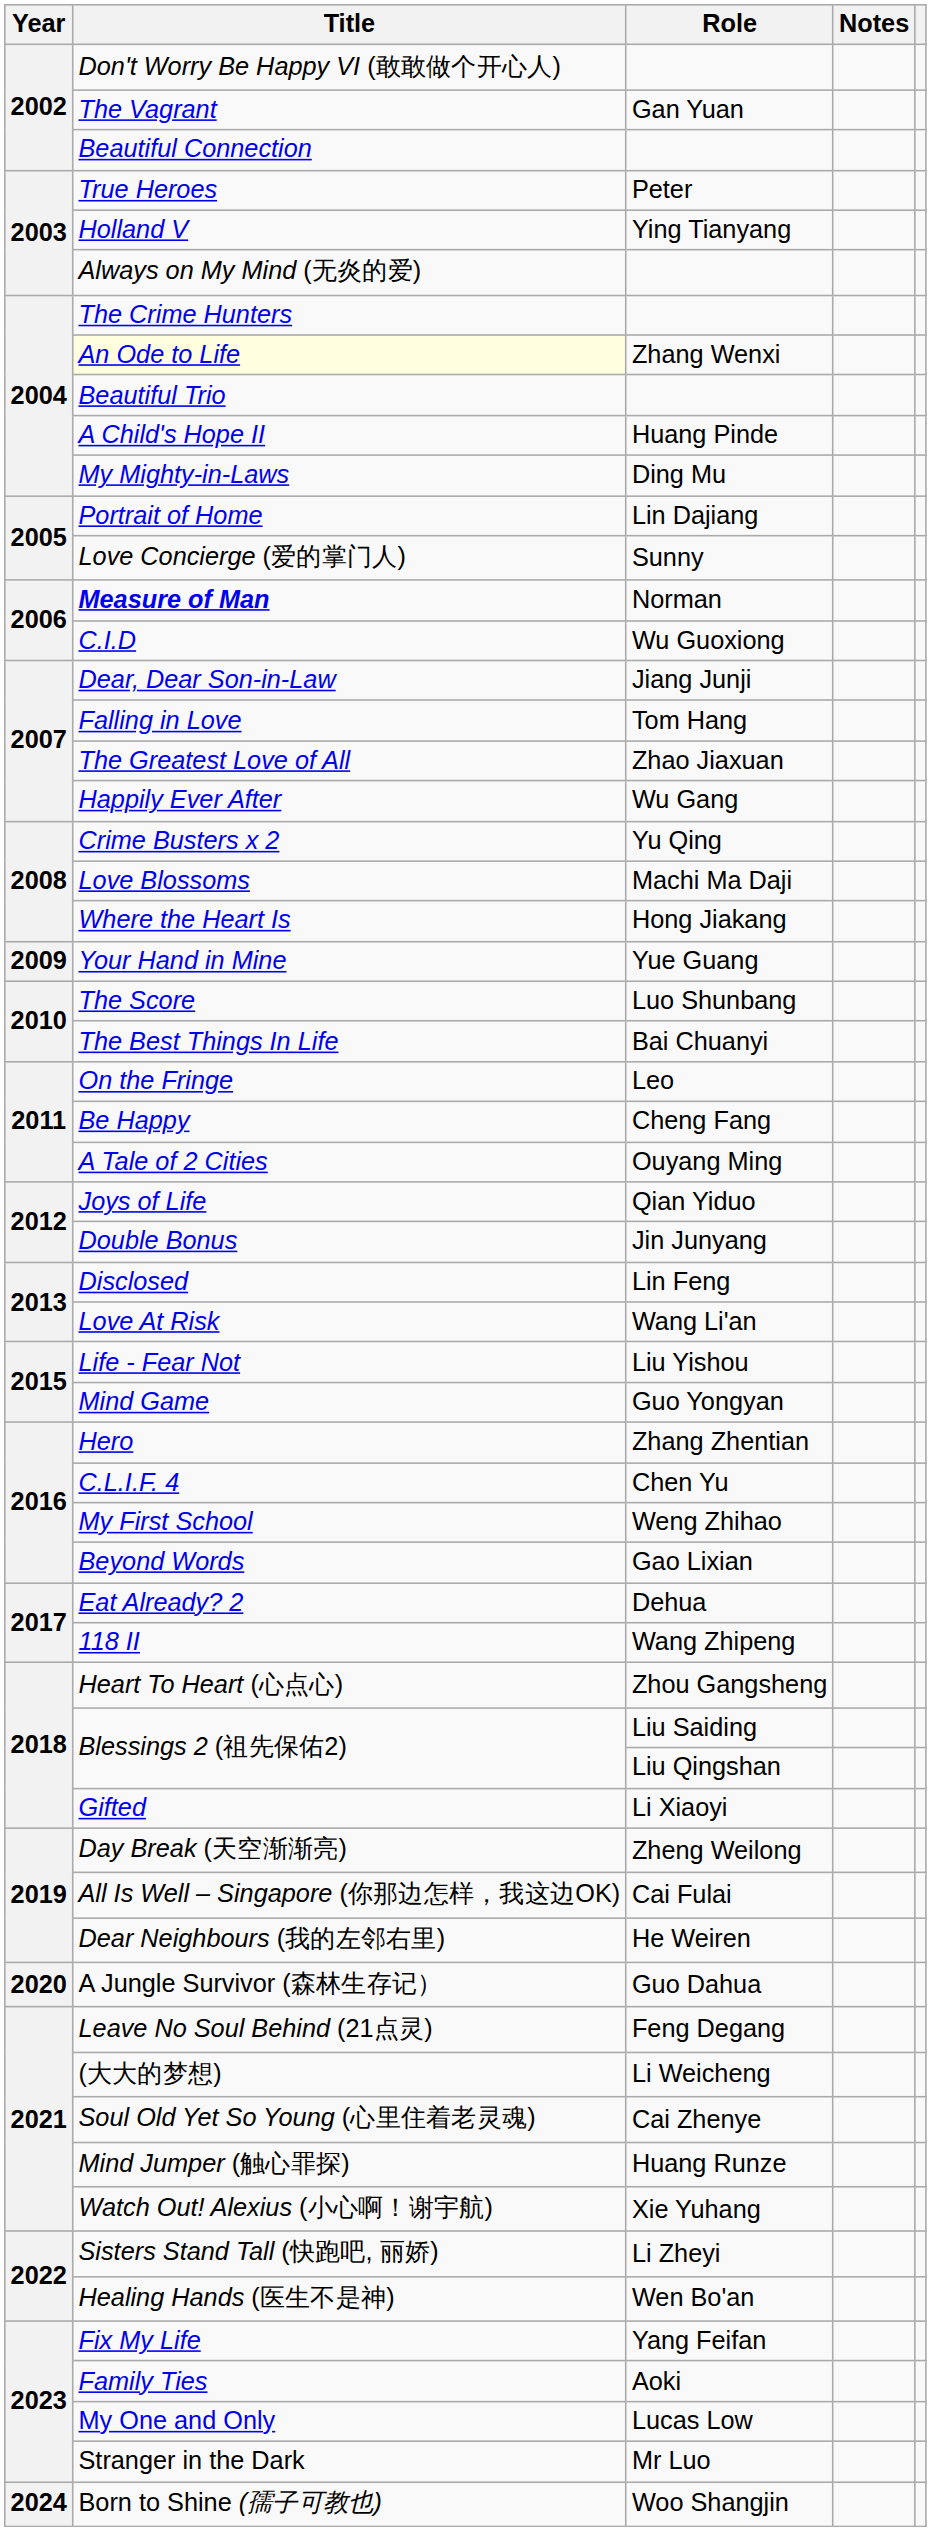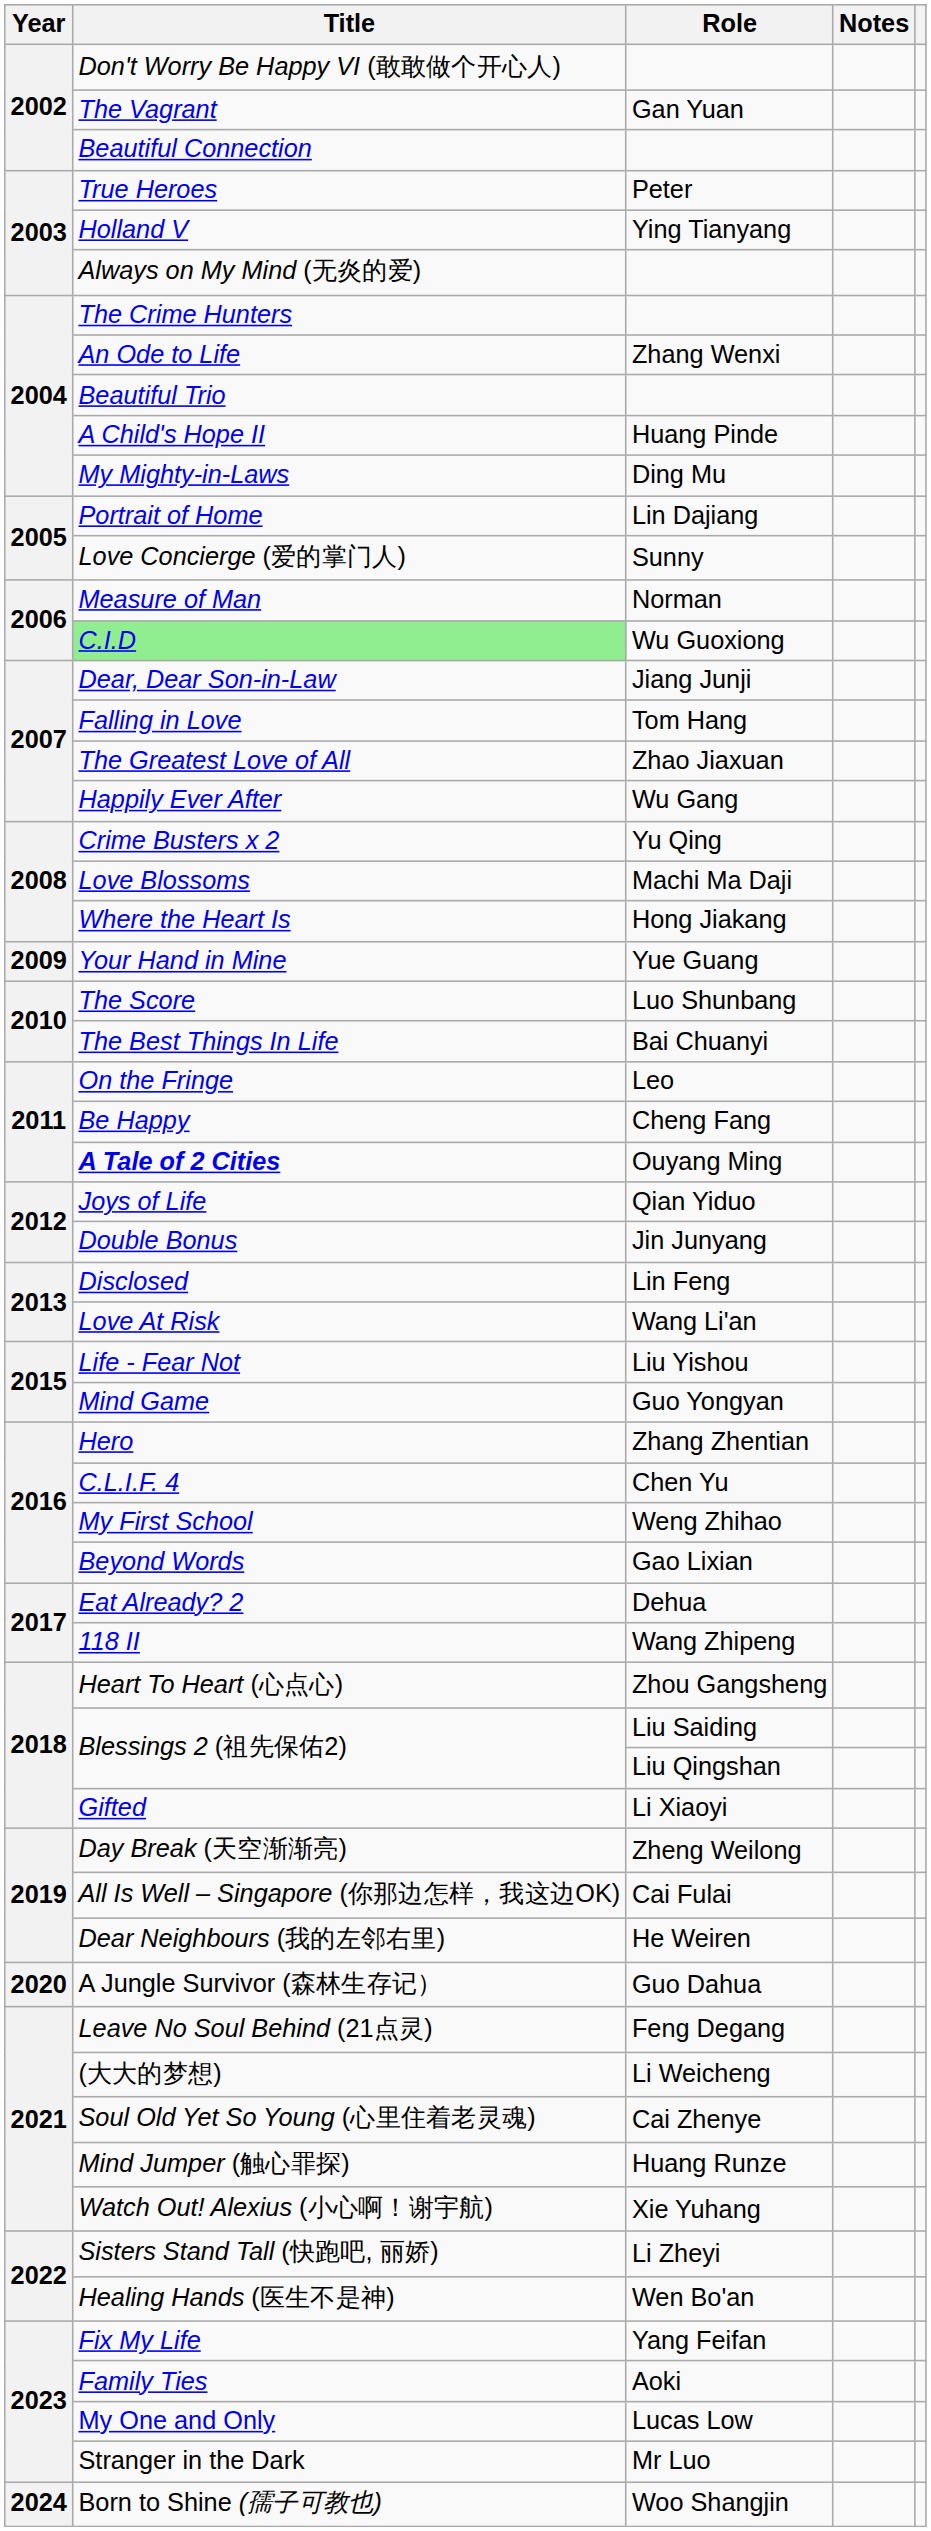(159, 354) lightyellow background -> (159, 354) no background
(174, 600) bold -> (170, 600) normal
(107, 640) no background -> (107, 640) lightgreen background
(173, 1161) normal -> (179, 1161) bold
